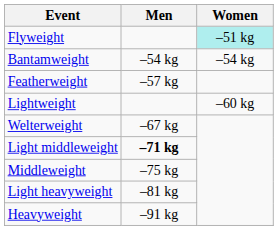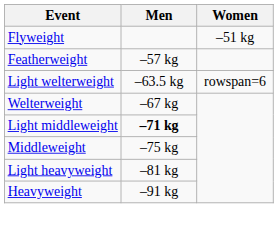(235, 37) paleturquoise background -> (235, 37) no background
- row: (48, 59)
- row: (42, 103)
+ row: (61, 81)
